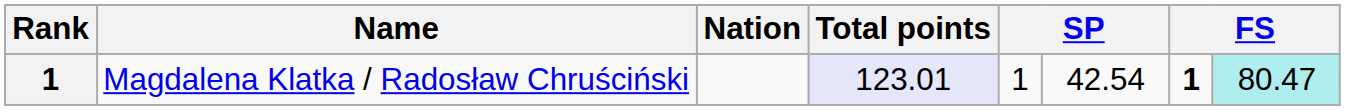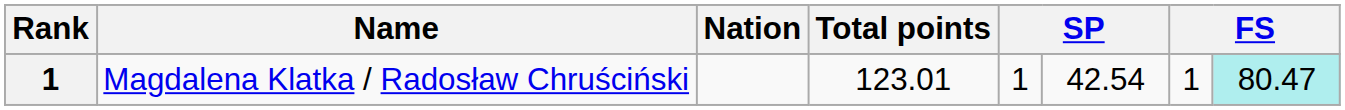(903, 79) lavender background -> (903, 79) no background
(1191, 79) bold -> (1191, 79) normal
